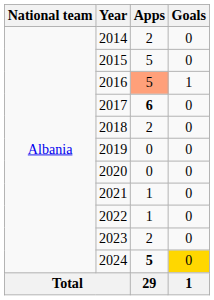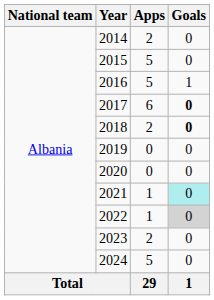(149, 82) lightsalmon background -> (149, 82) no background
(149, 104) bold -> (149, 104) normal
(189, 104) normal -> (189, 104) bold
(189, 127) normal -> (189, 127) bold
(189, 194) no background -> (189, 194) paleturquoise background
(189, 216) no background -> (189, 216) lightgrey background
(149, 261) bold -> (149, 261) normal
(189, 261) gold background -> (189, 261) no background
